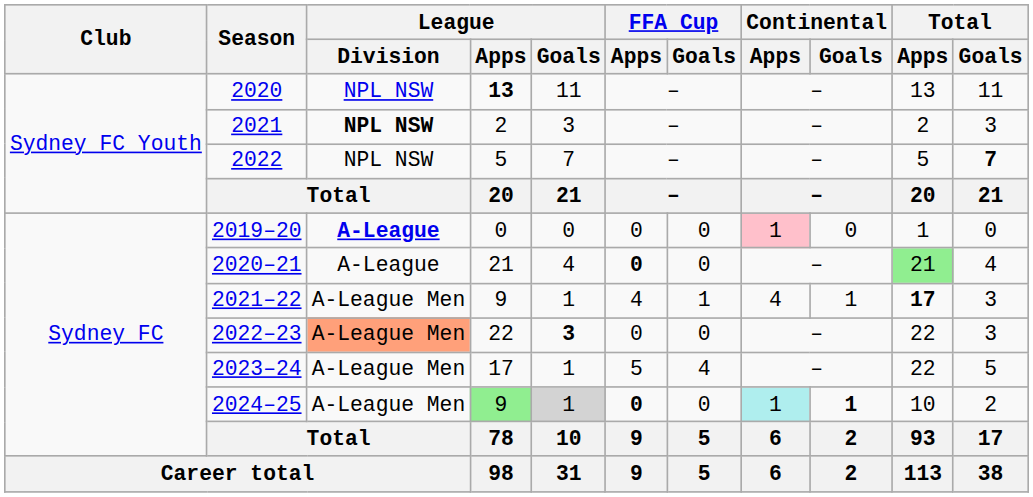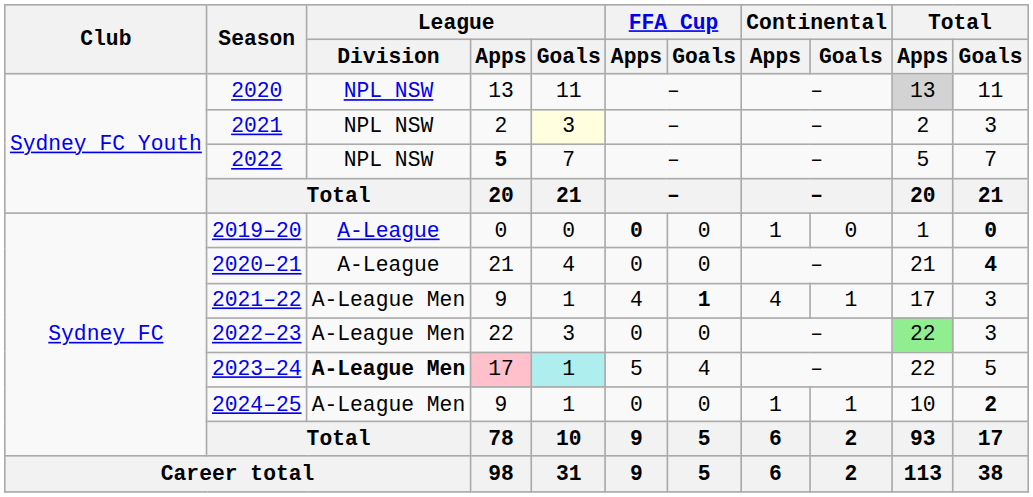(501, 92) bold -> (501, 92) normal
(923, 92) no background -> (923, 92) lightgrey background
(388, 126) bold -> (388, 126) normal
(569, 126) no background -> (569, 126) lightyellow background
(501, 161) normal -> (501, 161) bold
(991, 161) bold -> (991, 161) normal
(388, 231) bold -> (388, 231) normal
(636, 231) normal -> (636, 231) bold
(775, 231) pink background -> (775, 231) no background
(991, 231) normal -> (991, 231) bold
(636, 265) bold -> (636, 265) normal
(923, 265) lightgreen background -> (923, 265) no background
(991, 265) normal -> (991, 265) bold
(704, 300) normal -> (704, 300) bold
(923, 300) bold -> (923, 300) normal
(388, 335) lightsalmon background -> (388, 335) no background
(569, 335) bold -> (569, 335) normal
(923, 335) no background -> (923, 335) lightgreen background
(388, 370) normal -> (388, 370) bold
(501, 370) no background -> (501, 370) pink background
(569, 370) no background -> (569, 370) paleturquoise background
(501, 404) lightgreen background -> (501, 404) no background
(569, 404) lightgrey background -> (569, 404) no background
(636, 404) bold -> (636, 404) normal
(775, 404) paleturquoise background -> (775, 404) no background
(851, 404) bold -> (851, 404) normal
(991, 404) normal -> (991, 404) bold
